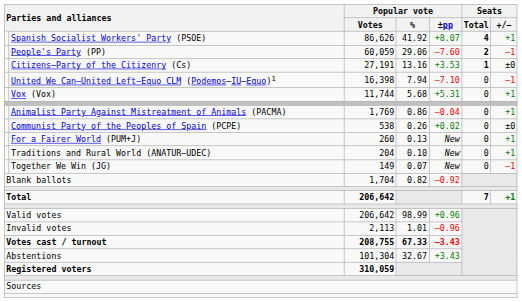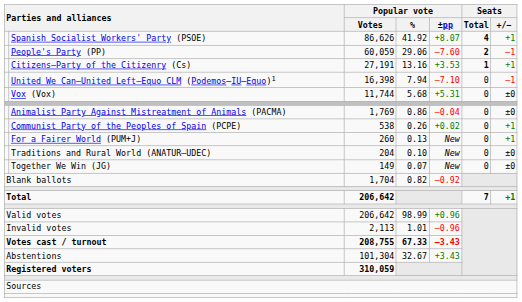(510, 65) ±0 -> (510, 65) +1
(510, 95) +1 -> (510, 95) ±0
(510, 112) +1 -> (510, 112) ±0
(510, 126) ±0 -> (510, 126) +1
(510, 153) +1 -> (510, 153) ±0
(510, 166) –1 -> (510, 166) ±0
